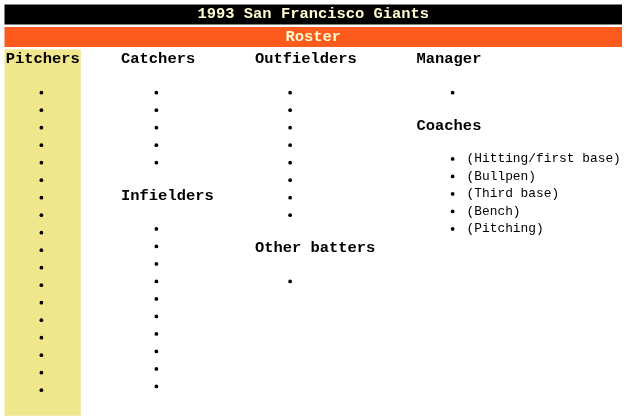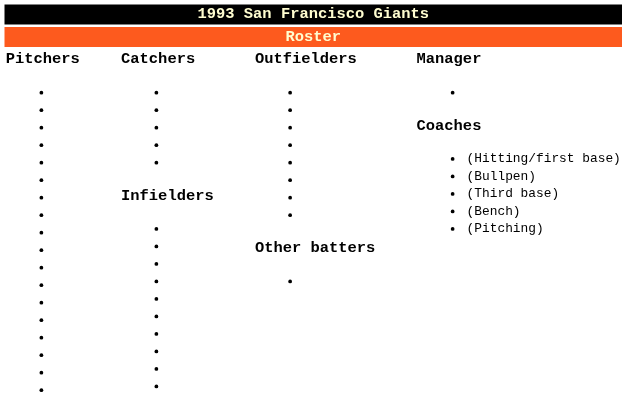(43, 225) khaki background -> (43, 225) no background
